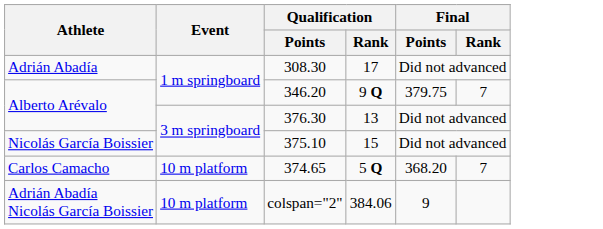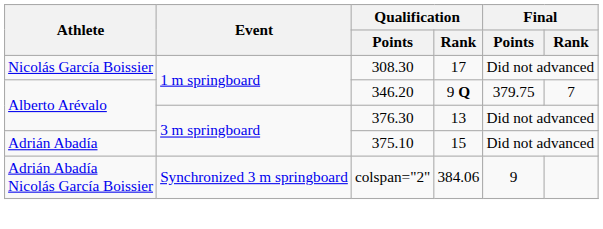(53, 67) Adrián Abadía -> (81, 67) Nicolás García Boissier
(81, 143) Nicolás García Boissier -> (53, 143) Adrián Abadía
- row: (305, 168)
(204, 202) 10 m platform -> (254, 177) Synchronized 3 m springboard
